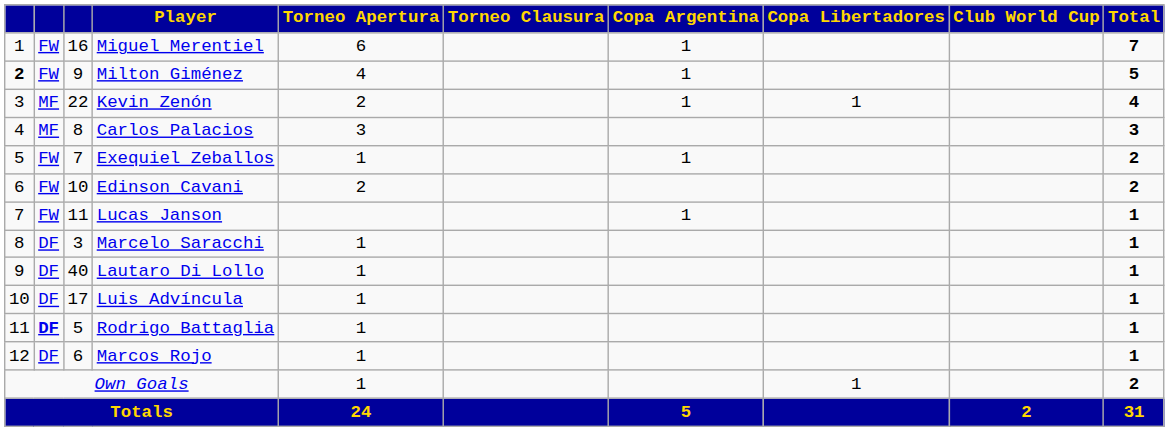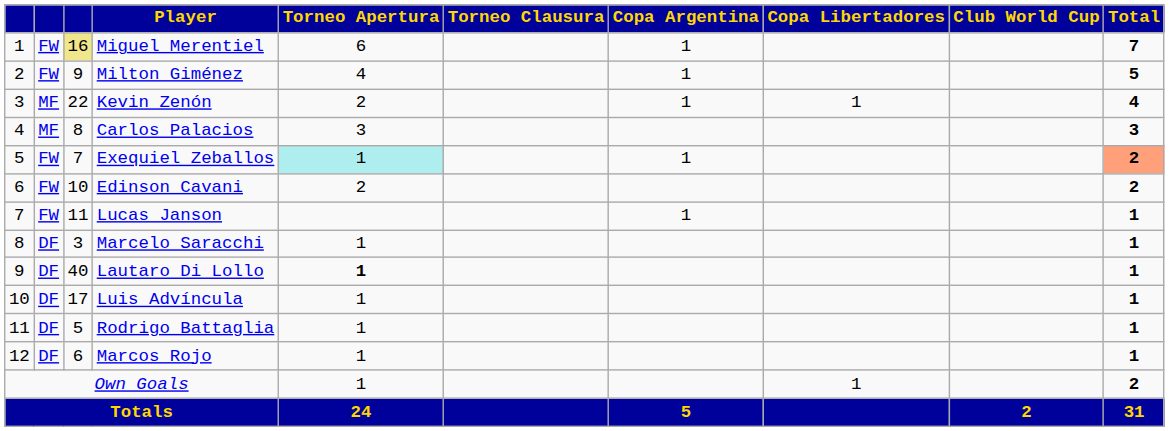(78, 47) no background -> (78, 47) khaki background
(19, 75) bold -> (19, 75) normal
(361, 160) no background -> (361, 160) paleturquoise background
(1134, 160) no background -> (1134, 160) lightsalmon background
(361, 272) normal -> (361, 272) bold
(49, 328) bold -> (49, 328) normal
